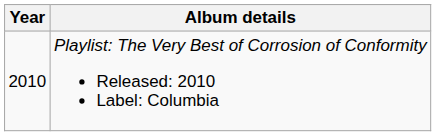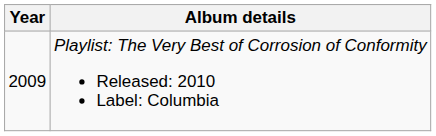(27, 80) 2010 -> (27, 80) 2009
